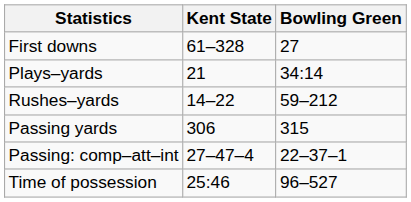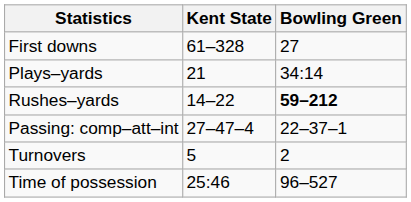(309, 100) normal -> (309, 100) bold
- row: (63, 128)
+ row: (47, 155)
